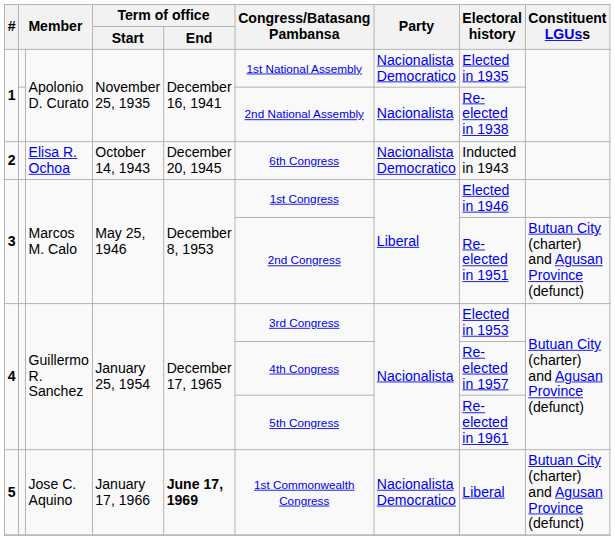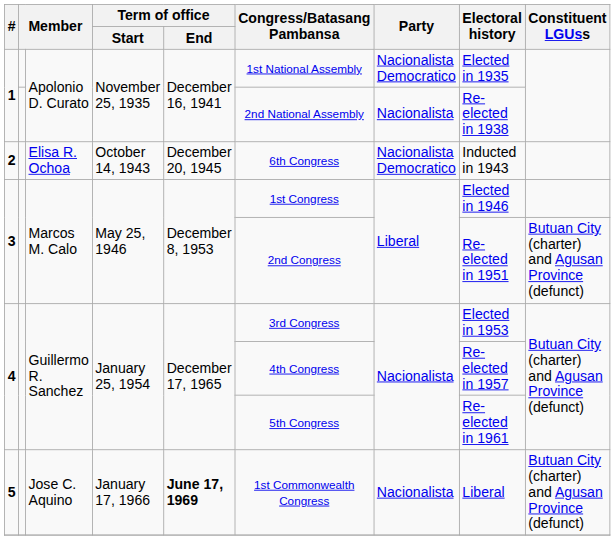(416, 492) Nacionalista Democratico -> (415, 492) Nacionalista
